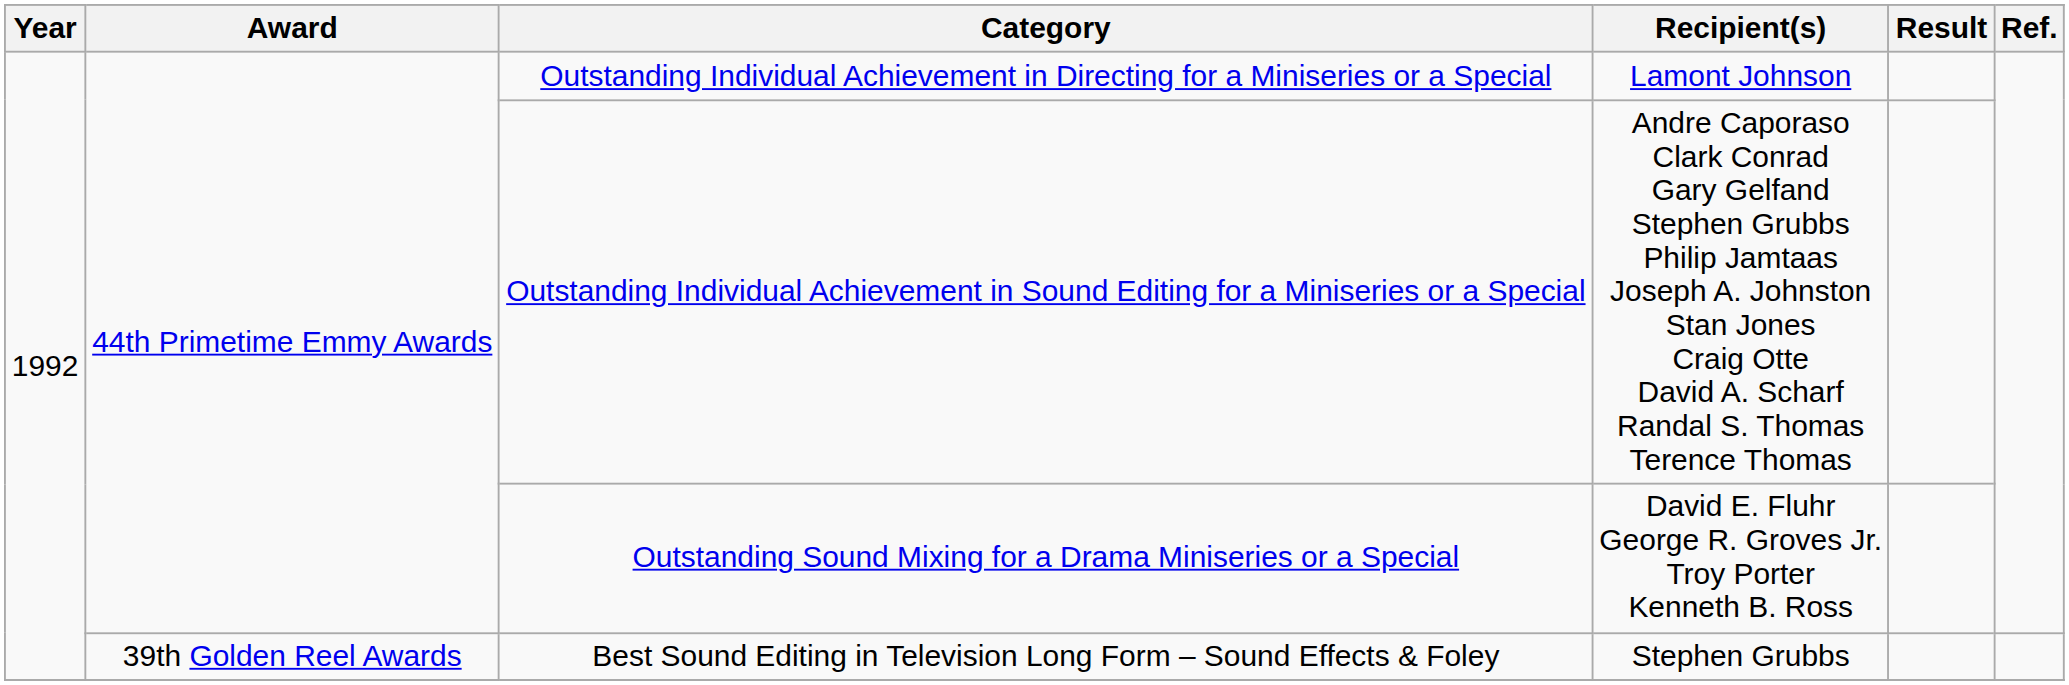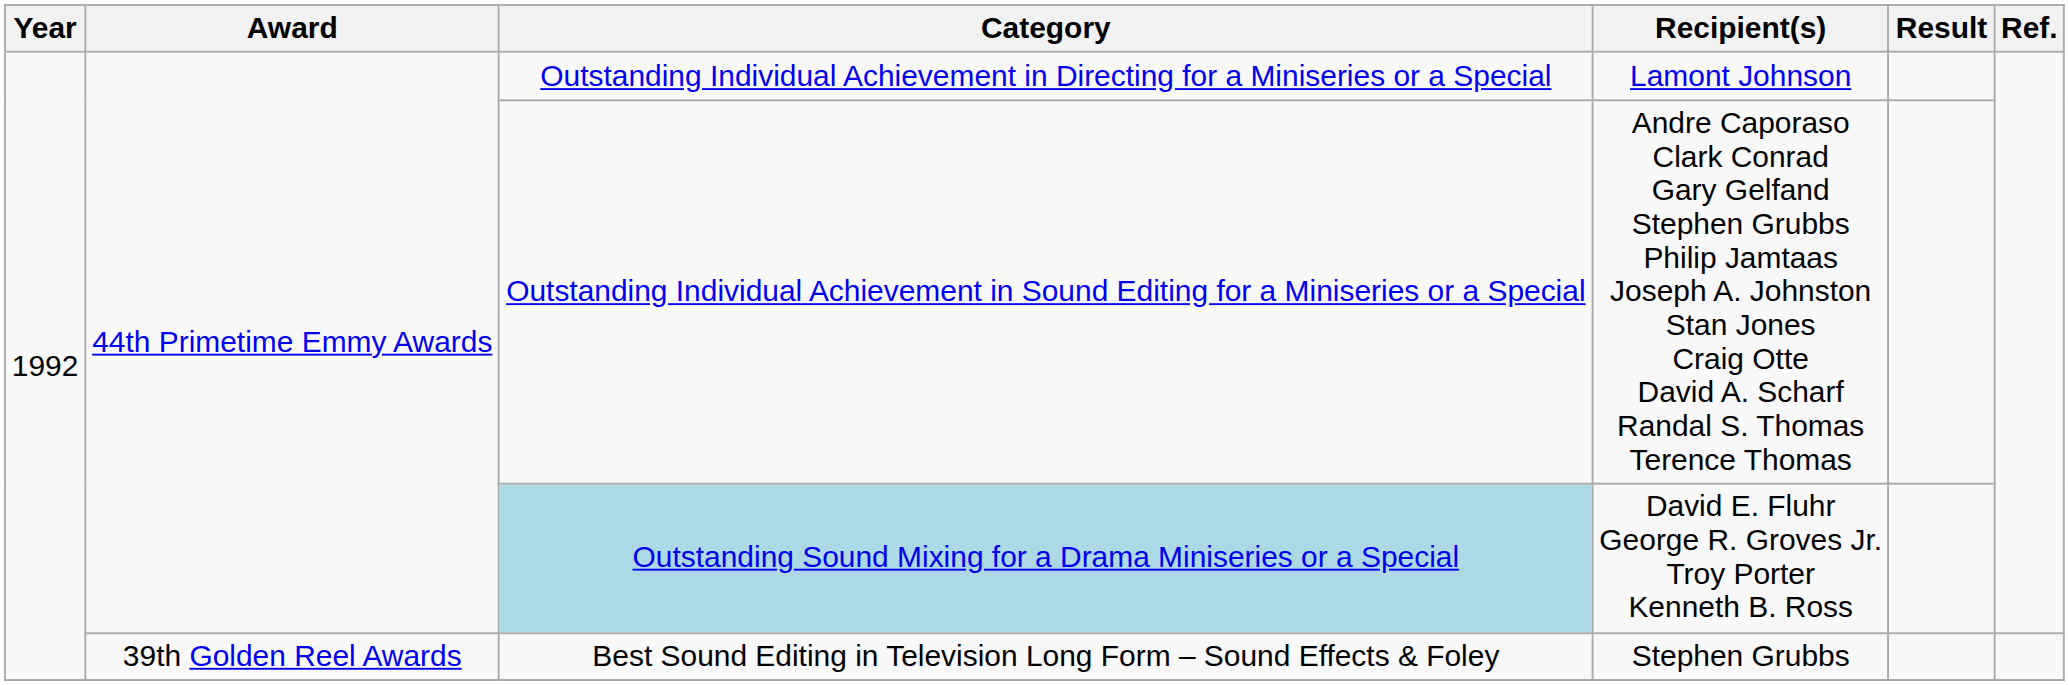(1046, 557) no background -> (1046, 557) lightblue background
